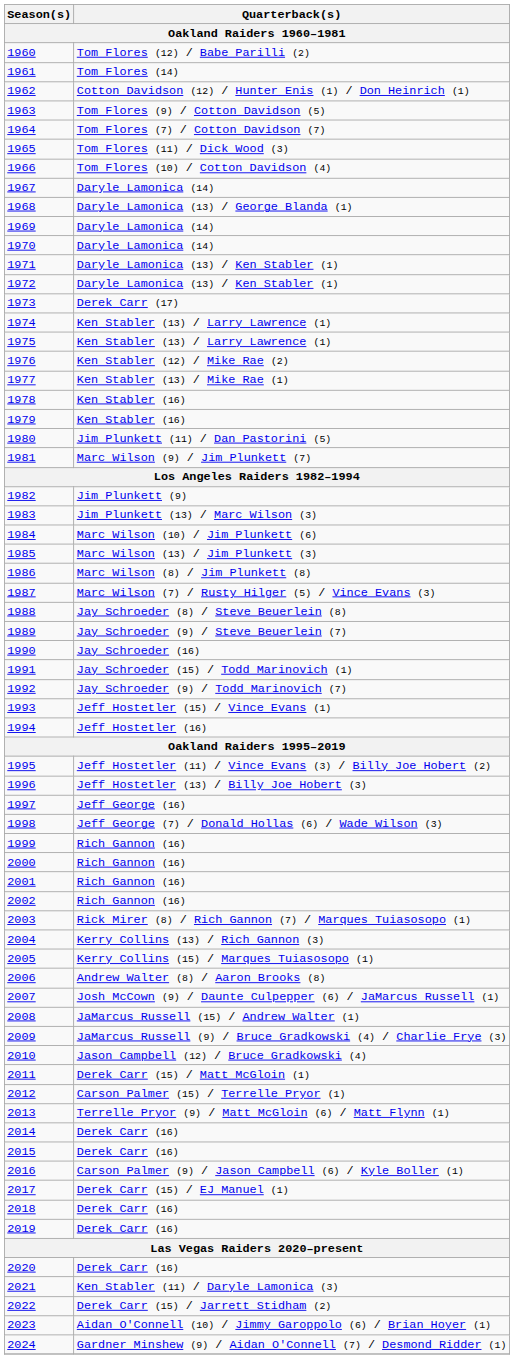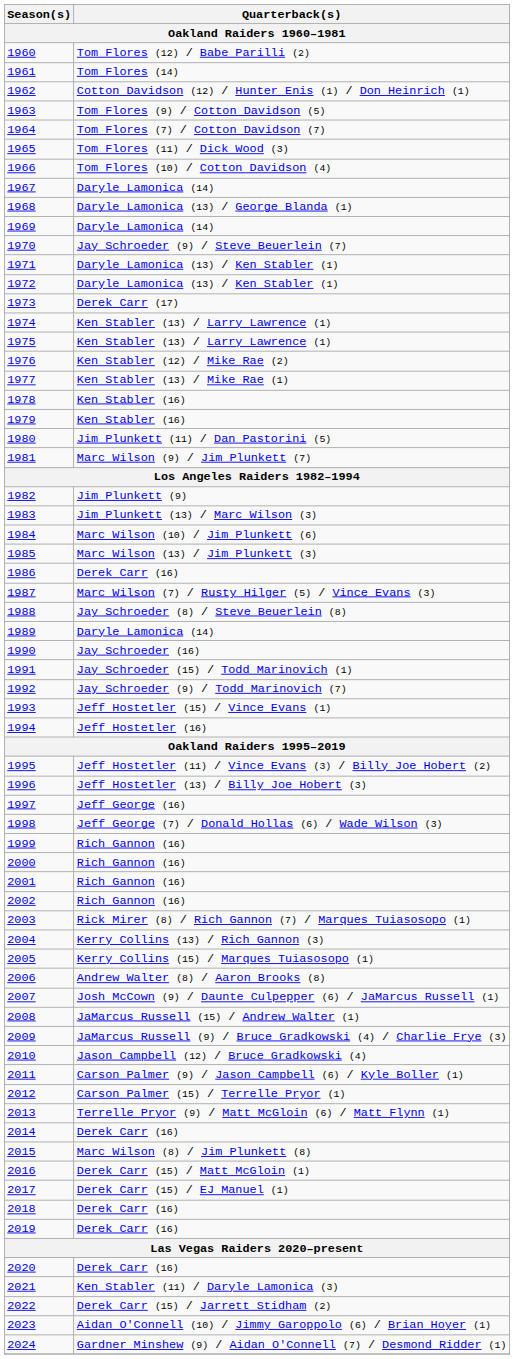(145, 245) Daryle Lamonica (14) -> (212, 245) Jay Schroeder (9) / Steve Beuerlein (7)
(194, 573) Marc Wilson (8) / Jim Plunkett (8) -> (128, 573) Derek Carr (16)
(212, 631) Jay Schroeder (9) / Steve Beuerlein (7) -> (145, 631) Daryle Lamonica (14)
(193, 1075) Derek Carr (15) / Matt McGloin (1) -> (270, 1075) Carson Palmer (9) / Jason Campbell (6) / Kyle Boller (1)
(128, 1152) Derek Carr (16) -> (194, 1152) Marc Wilson (8) / Jim Plunkett (8)
(270, 1171) Carson Palmer (9) / Jason Campbell (6) / Kyle Boller (1) -> (193, 1171) Derek Carr (15) / Matt McGloin (1)
